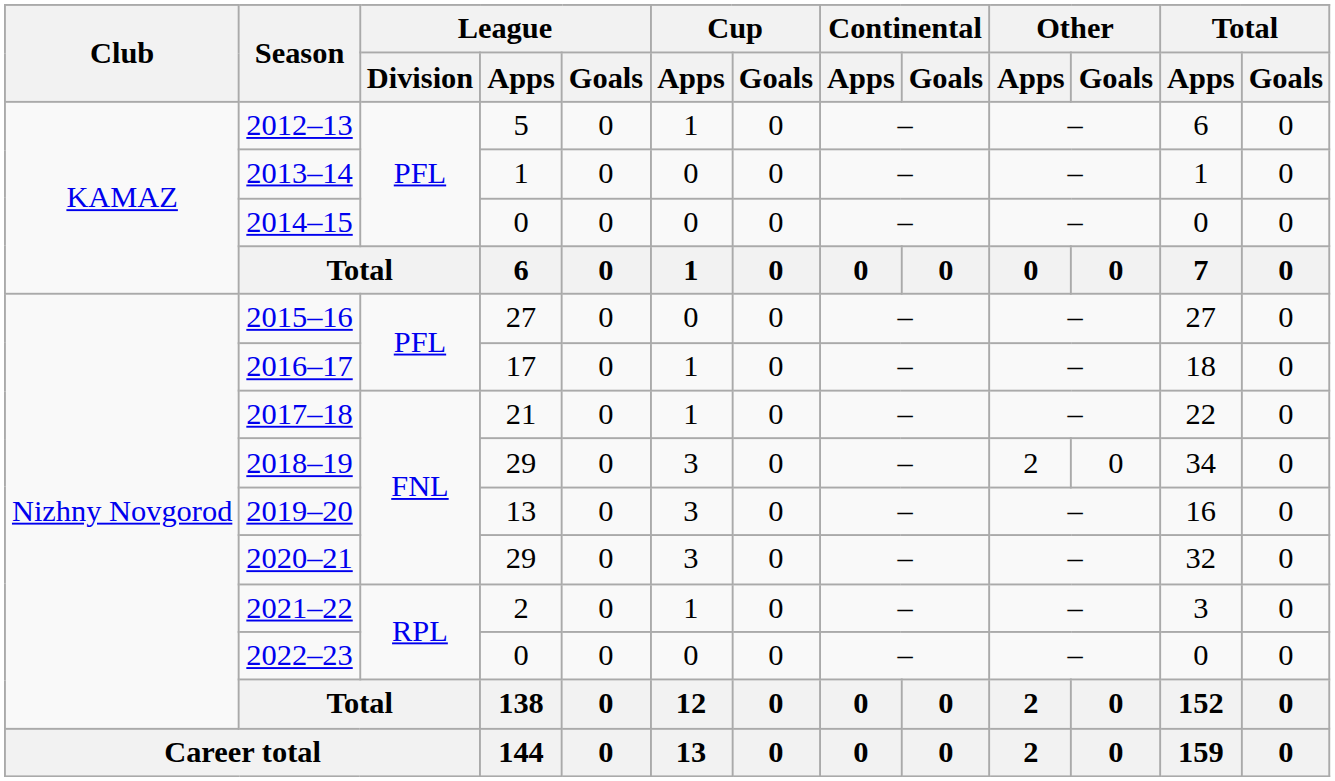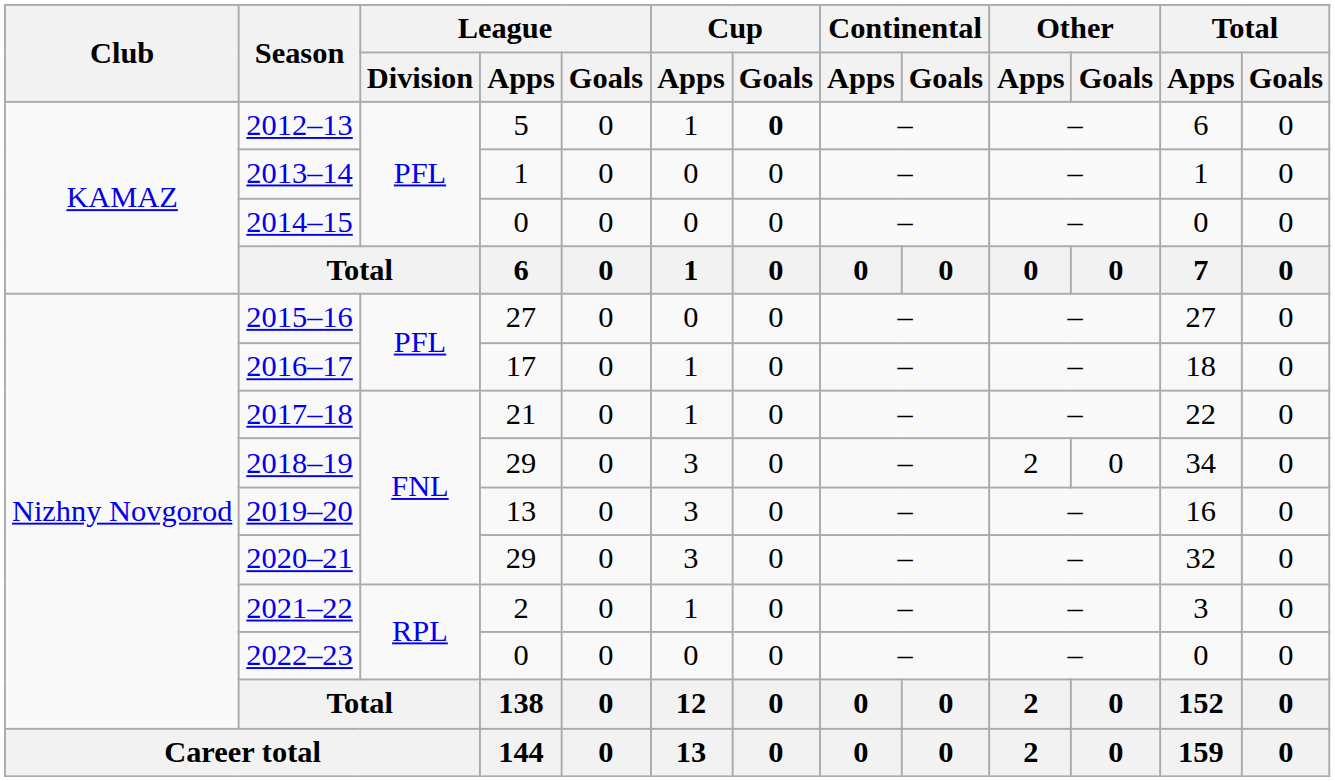(776, 125) normal -> (776, 125) bold
